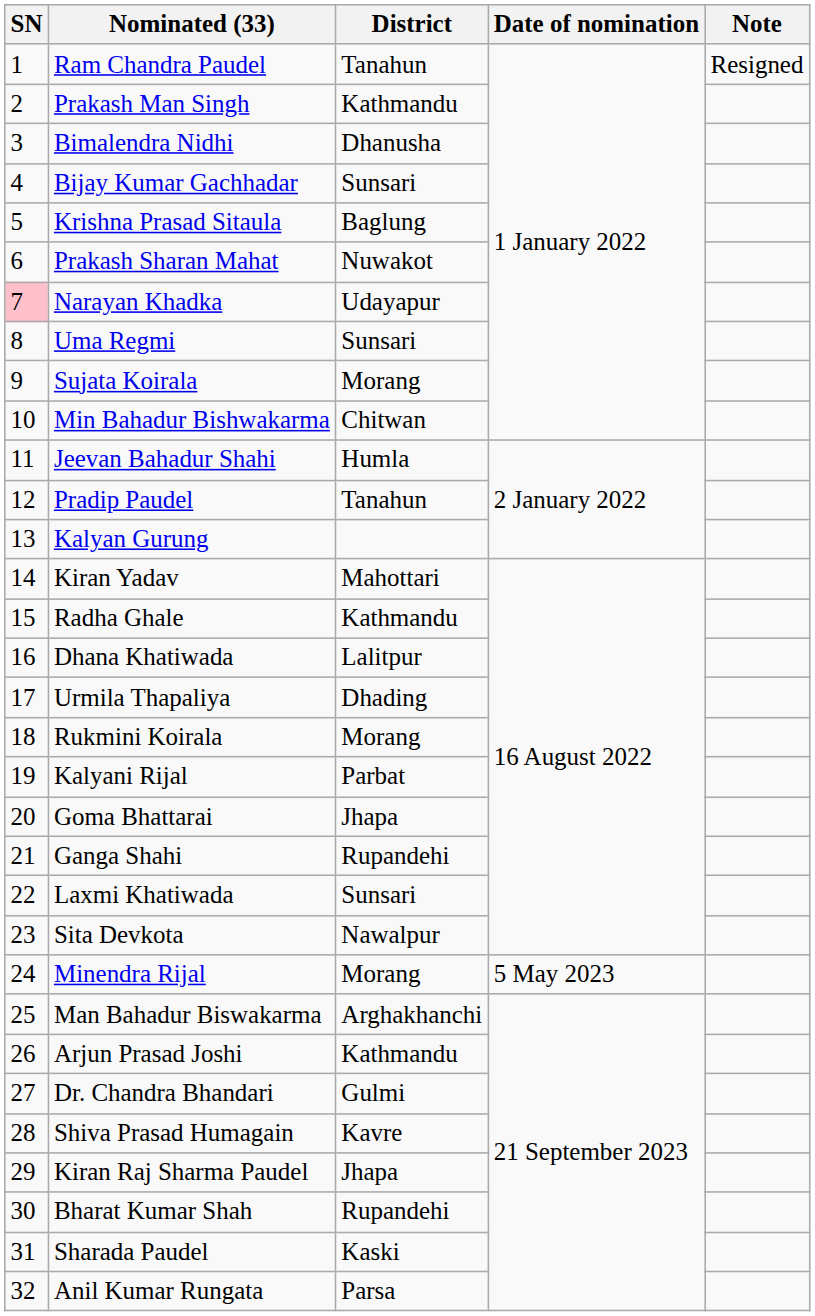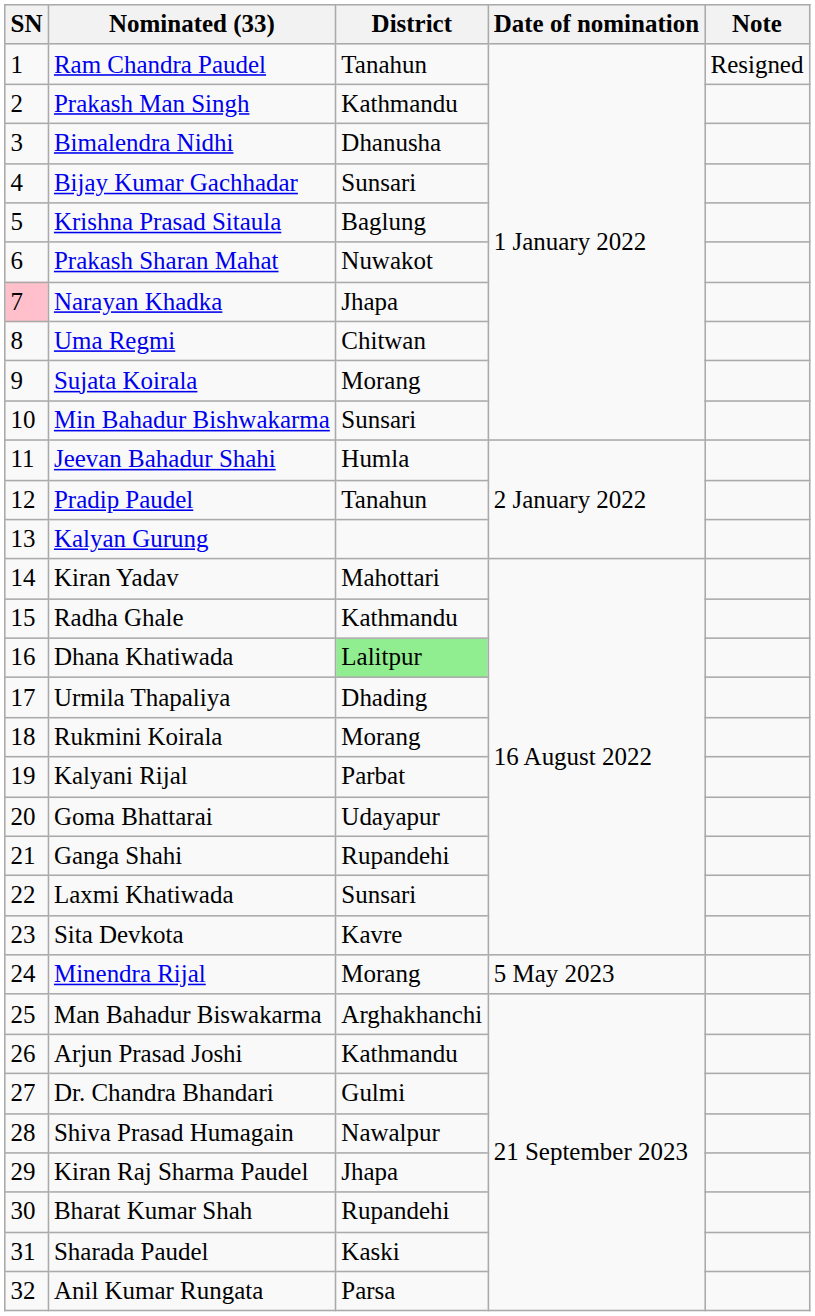(391, 301) Udayapur -> (370, 301) Jhapa
(379, 340) Sunsari -> (384, 340) Chitwan
(384, 420) Chitwan -> (379, 420) Sunsari
(382, 657) no background -> (382, 657) lightgreen background
(370, 815) Jhapa -> (391, 815) Udayapur
(391, 934) Nawalpur -> (372, 934) Kavre
(372, 1132) Kavre -> (391, 1132) Nawalpur
